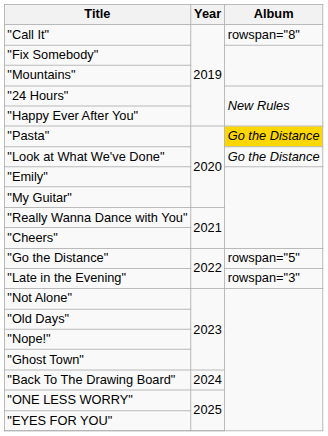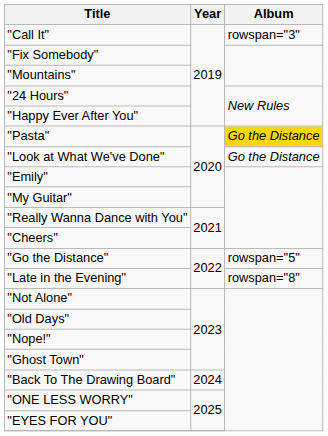(264, 34) rowspan="8" -> (264, 34) rowspan="3"
(264, 278) rowspan="3" -> (264, 278) rowspan="8"
